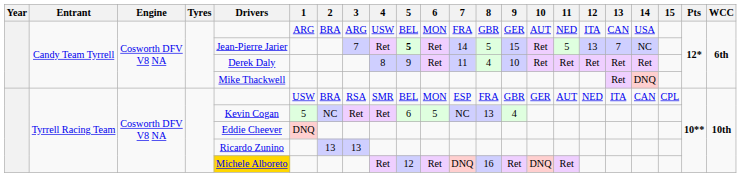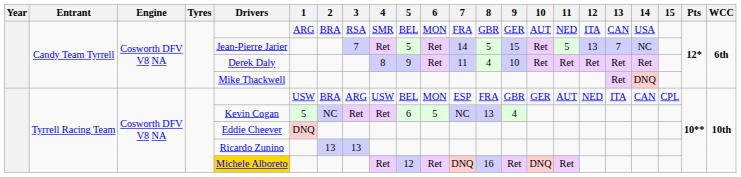(356, 29) ARG -> (356, 29) RSA
(383, 29) USW -> (383, 29) SMR
(409, 46) bold -> (409, 46) normal
(356, 97) RSA -> (356, 97) ARG
(383, 97) SMR -> (383, 97) USW
